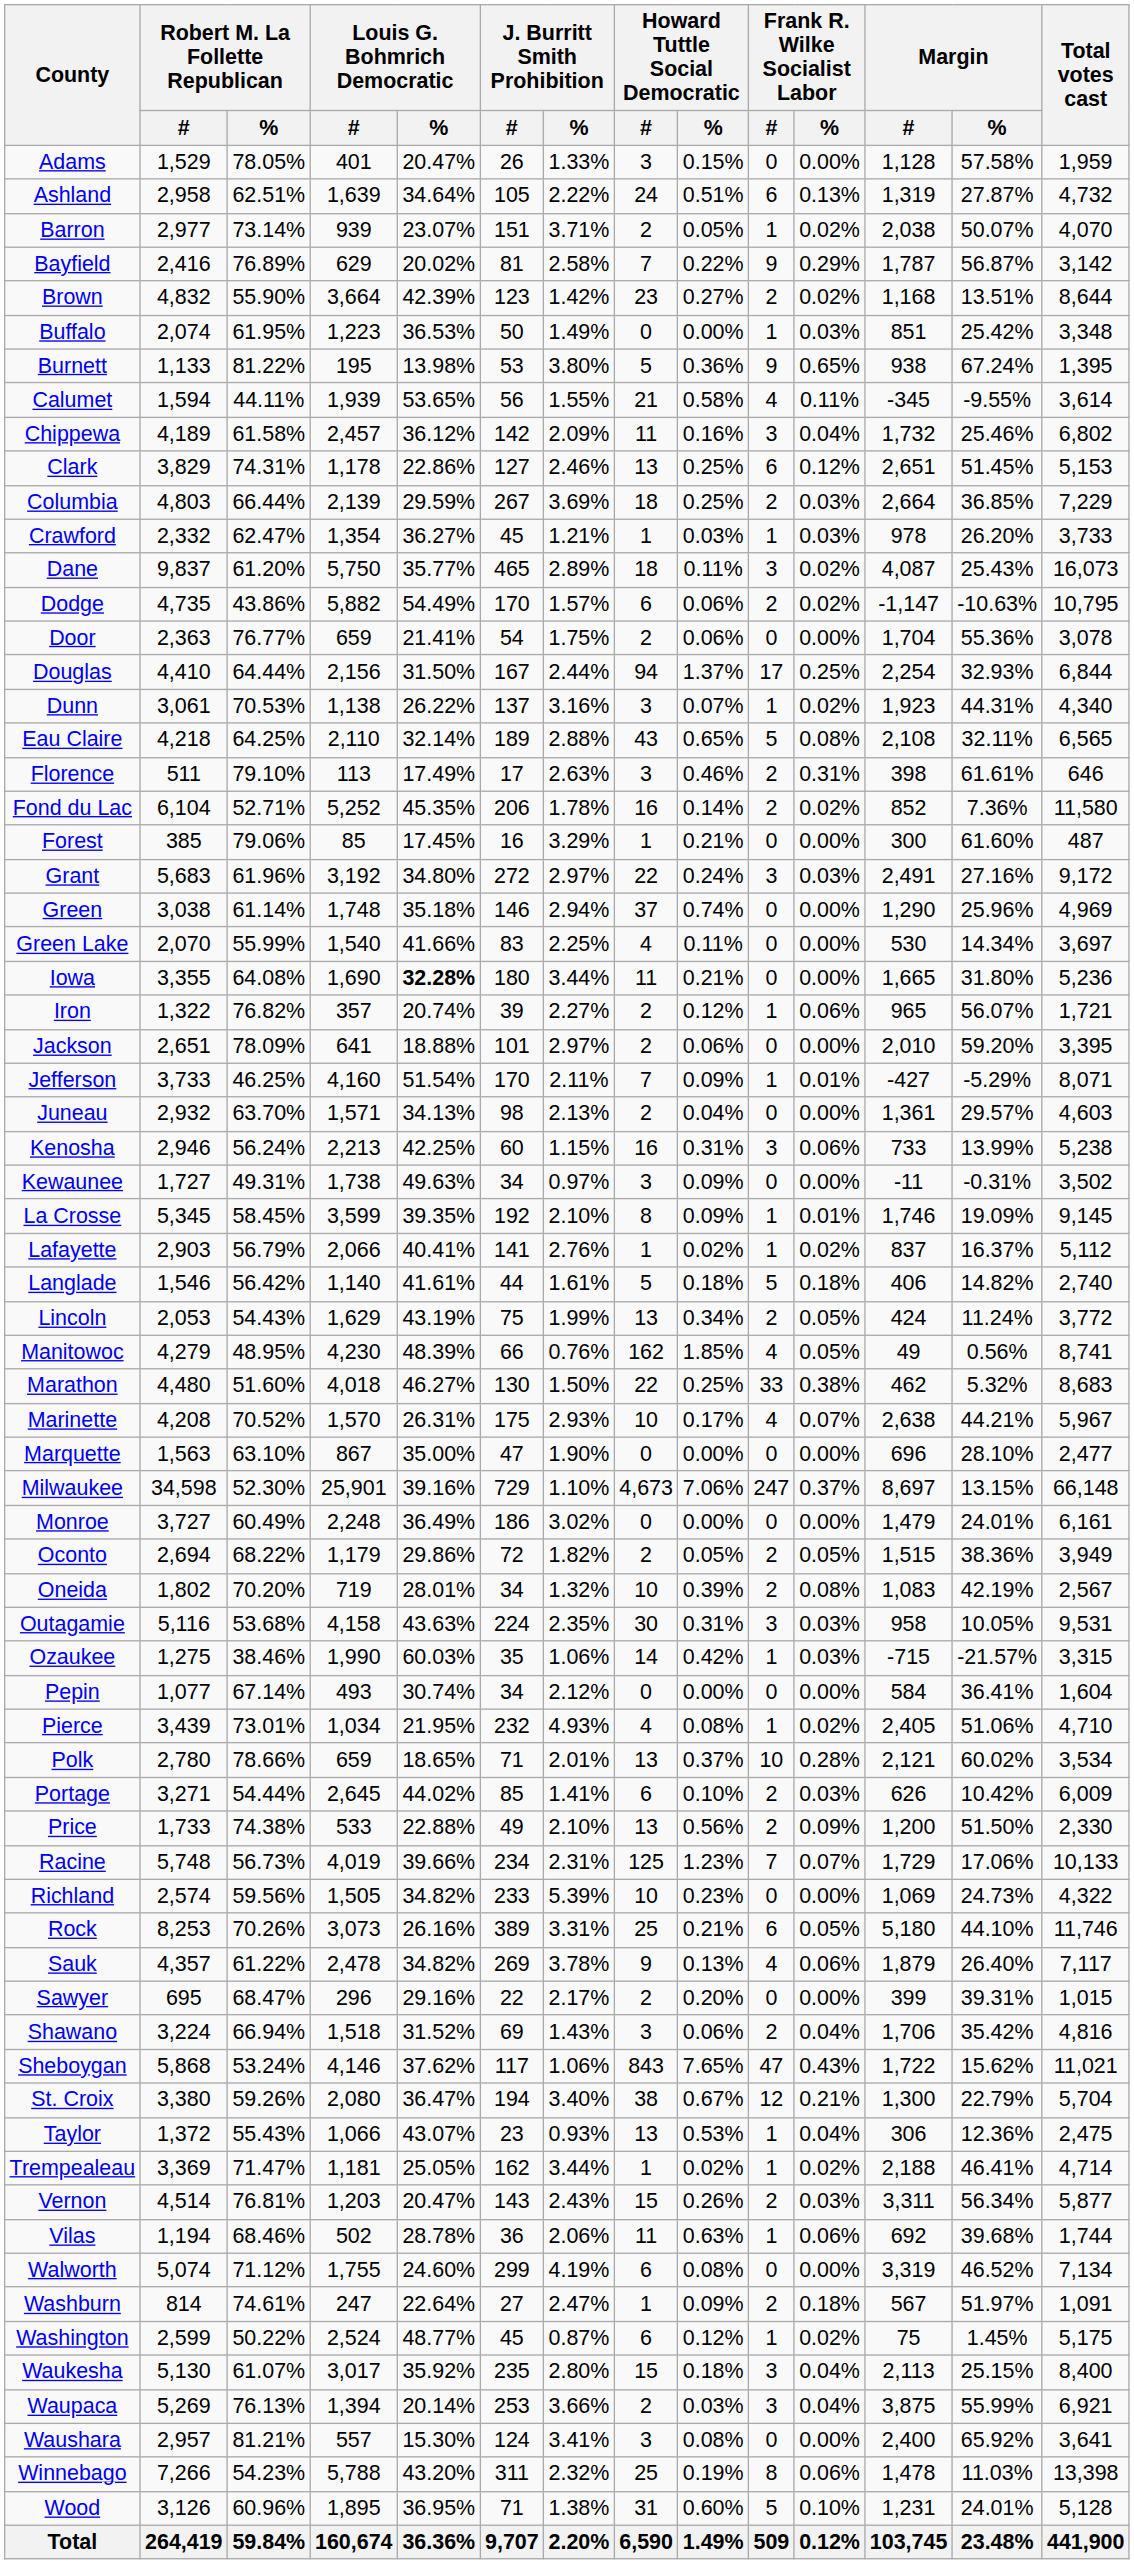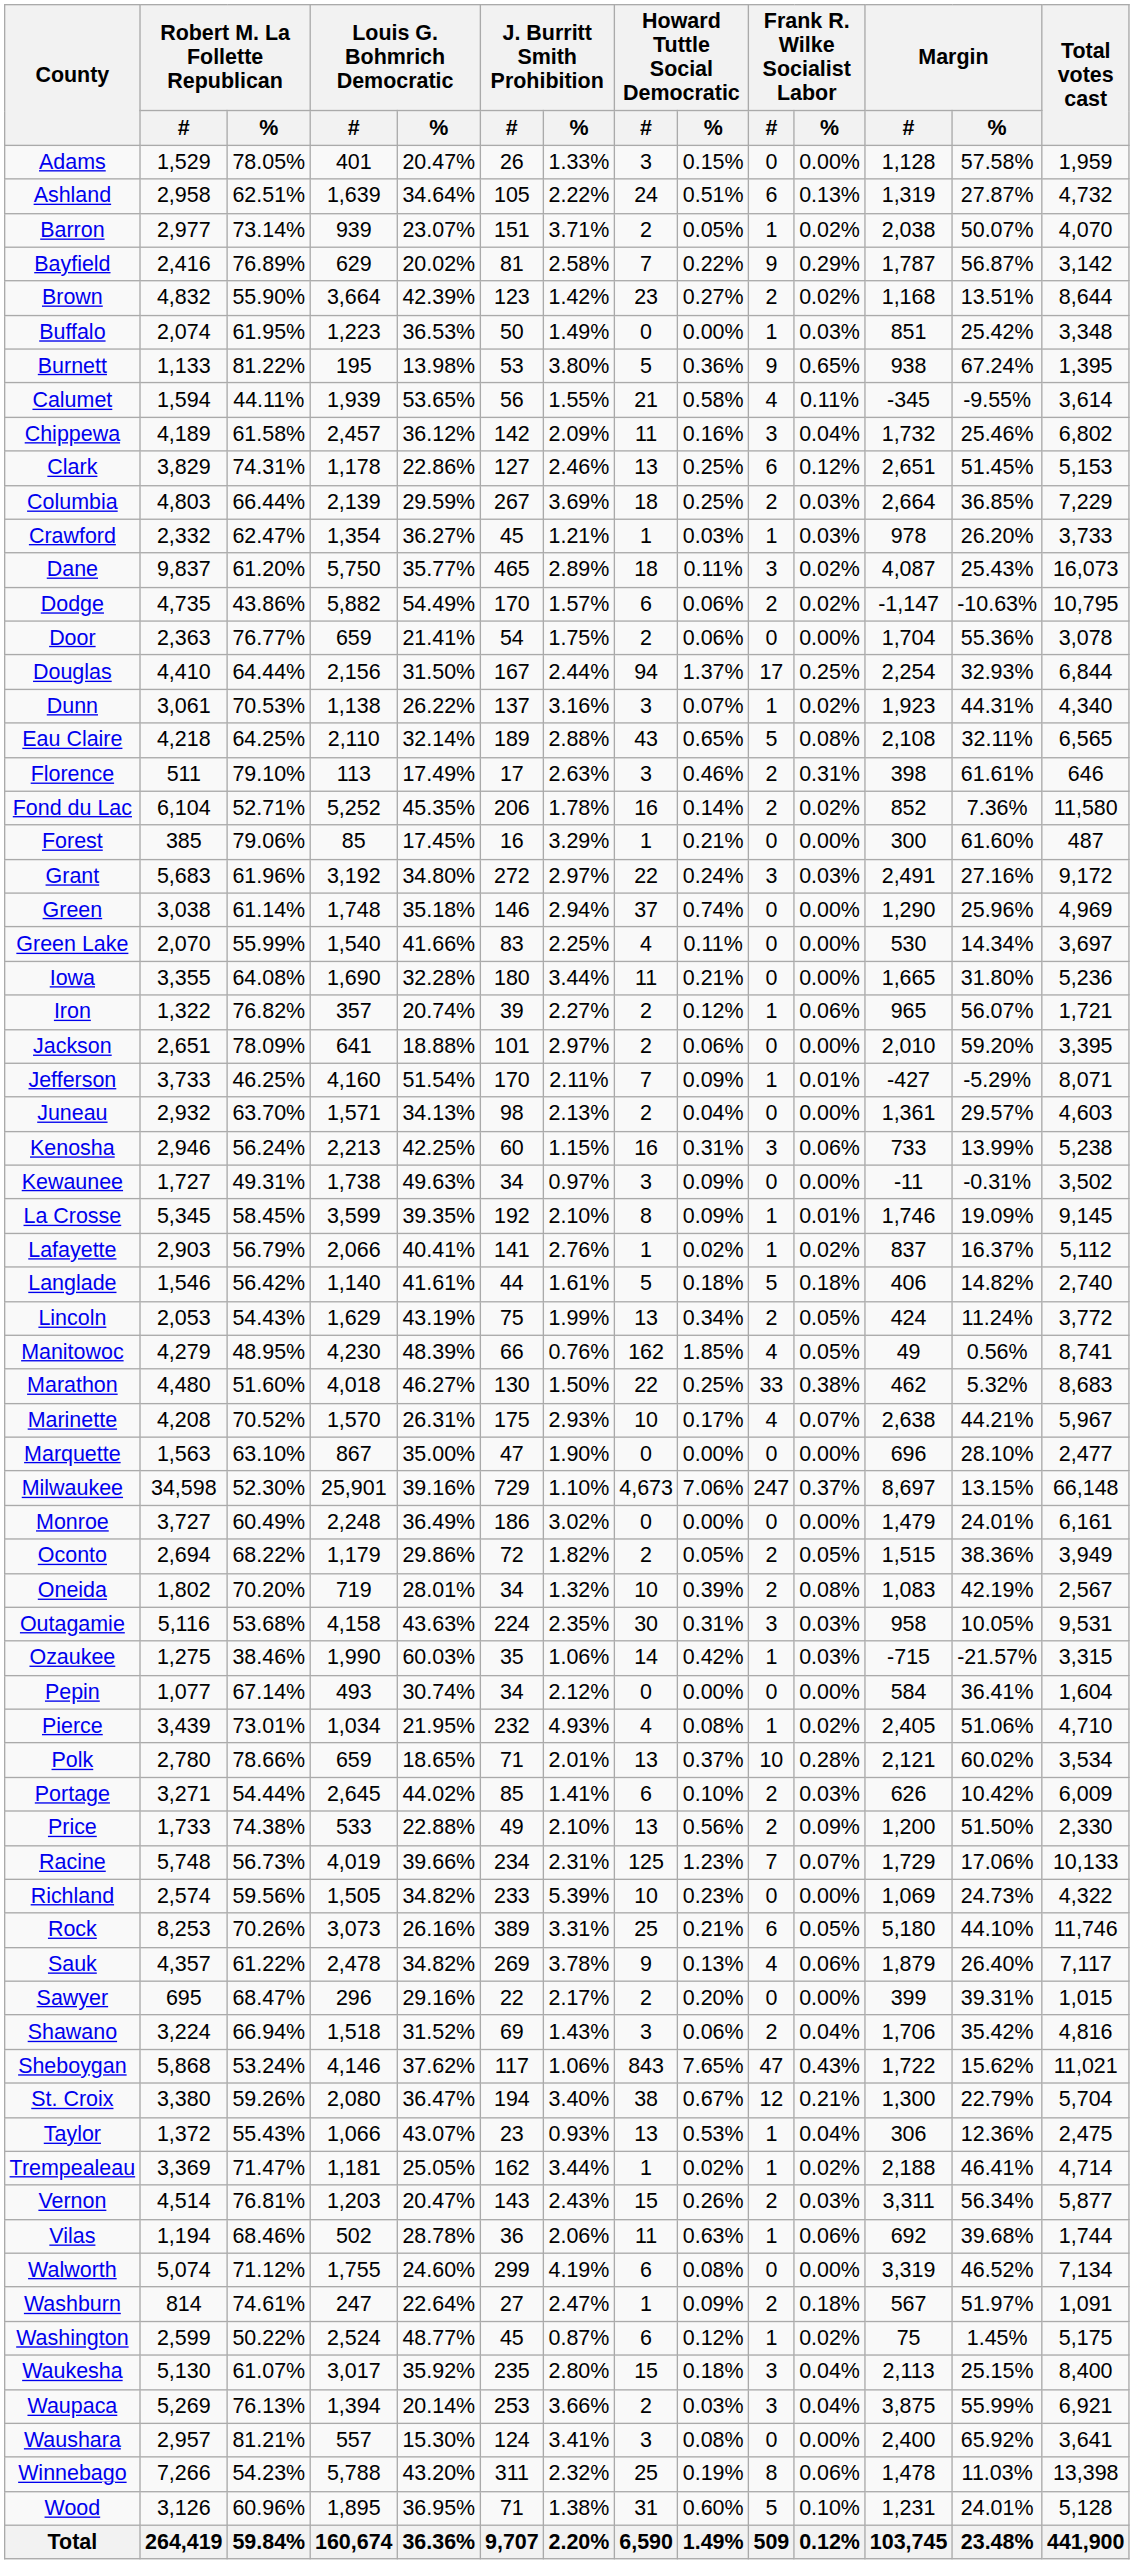(439, 977) bold -> (439, 977) normal
